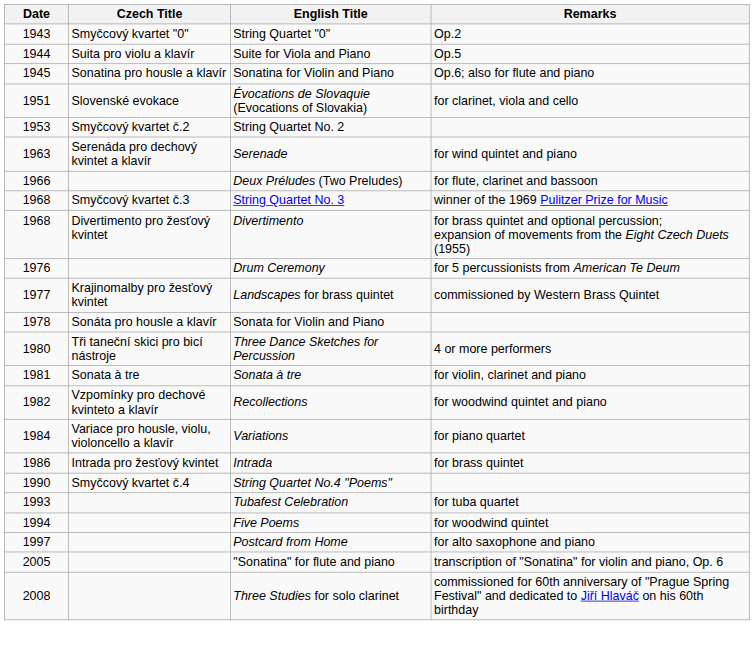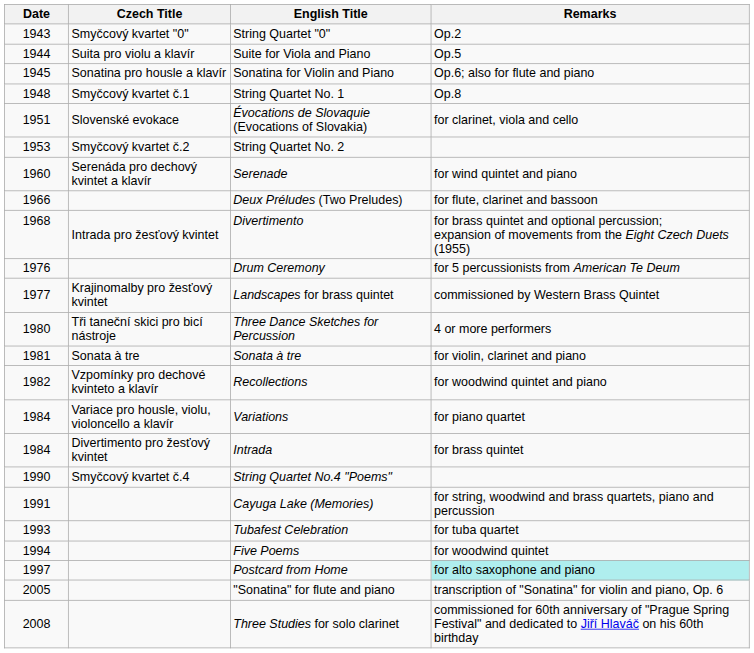+ row: (289, 93)
(37, 154) 1963 -> (37, 174) 1960
- row: (289, 200)
(141, 227) Divertimento pro žesťový kvintet -> (145, 234) Intrada pro žesťový kvintet
- row: (309, 322)
(37, 463) 1986 -> (37, 450) 1984
(145, 463) Intrada pro žesťový kvintet -> (141, 450) Divertimento pro žesťový kvintet
+ row: (303, 504)
(515, 542) no background -> (515, 570) paleturquoise background
